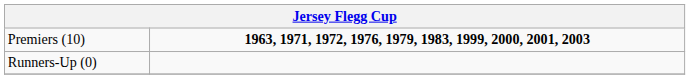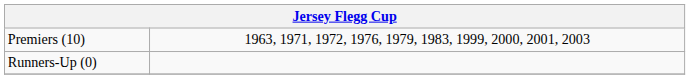(417, 39) bold -> (417, 39) normal
